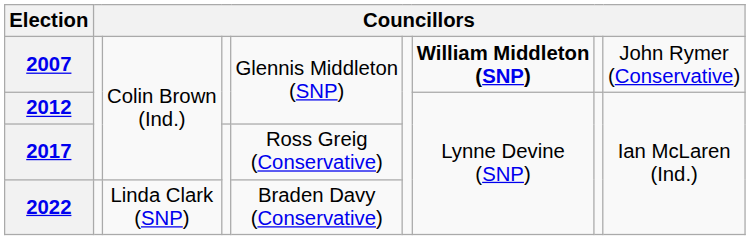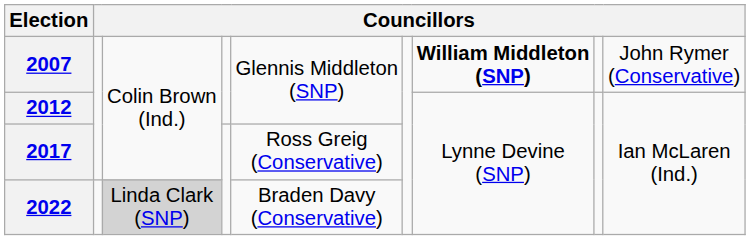(162, 206) no background -> (162, 206) lightgrey background
